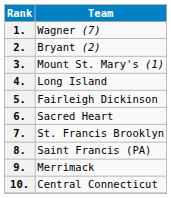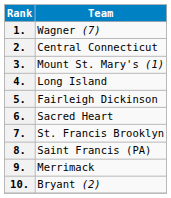(69, 47) Bryant (2) -> (98, 47) Central Connecticut
(98, 185) Central Connecticut -> (69, 185) Bryant (2)
